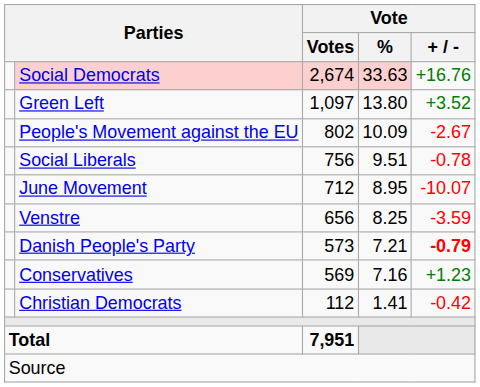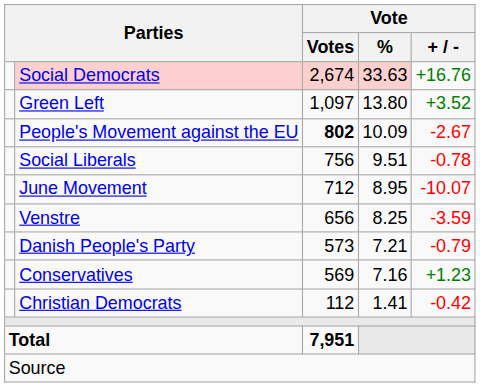(339, 132) normal -> (339, 132) bold
(451, 246) bold -> (451, 246) normal
